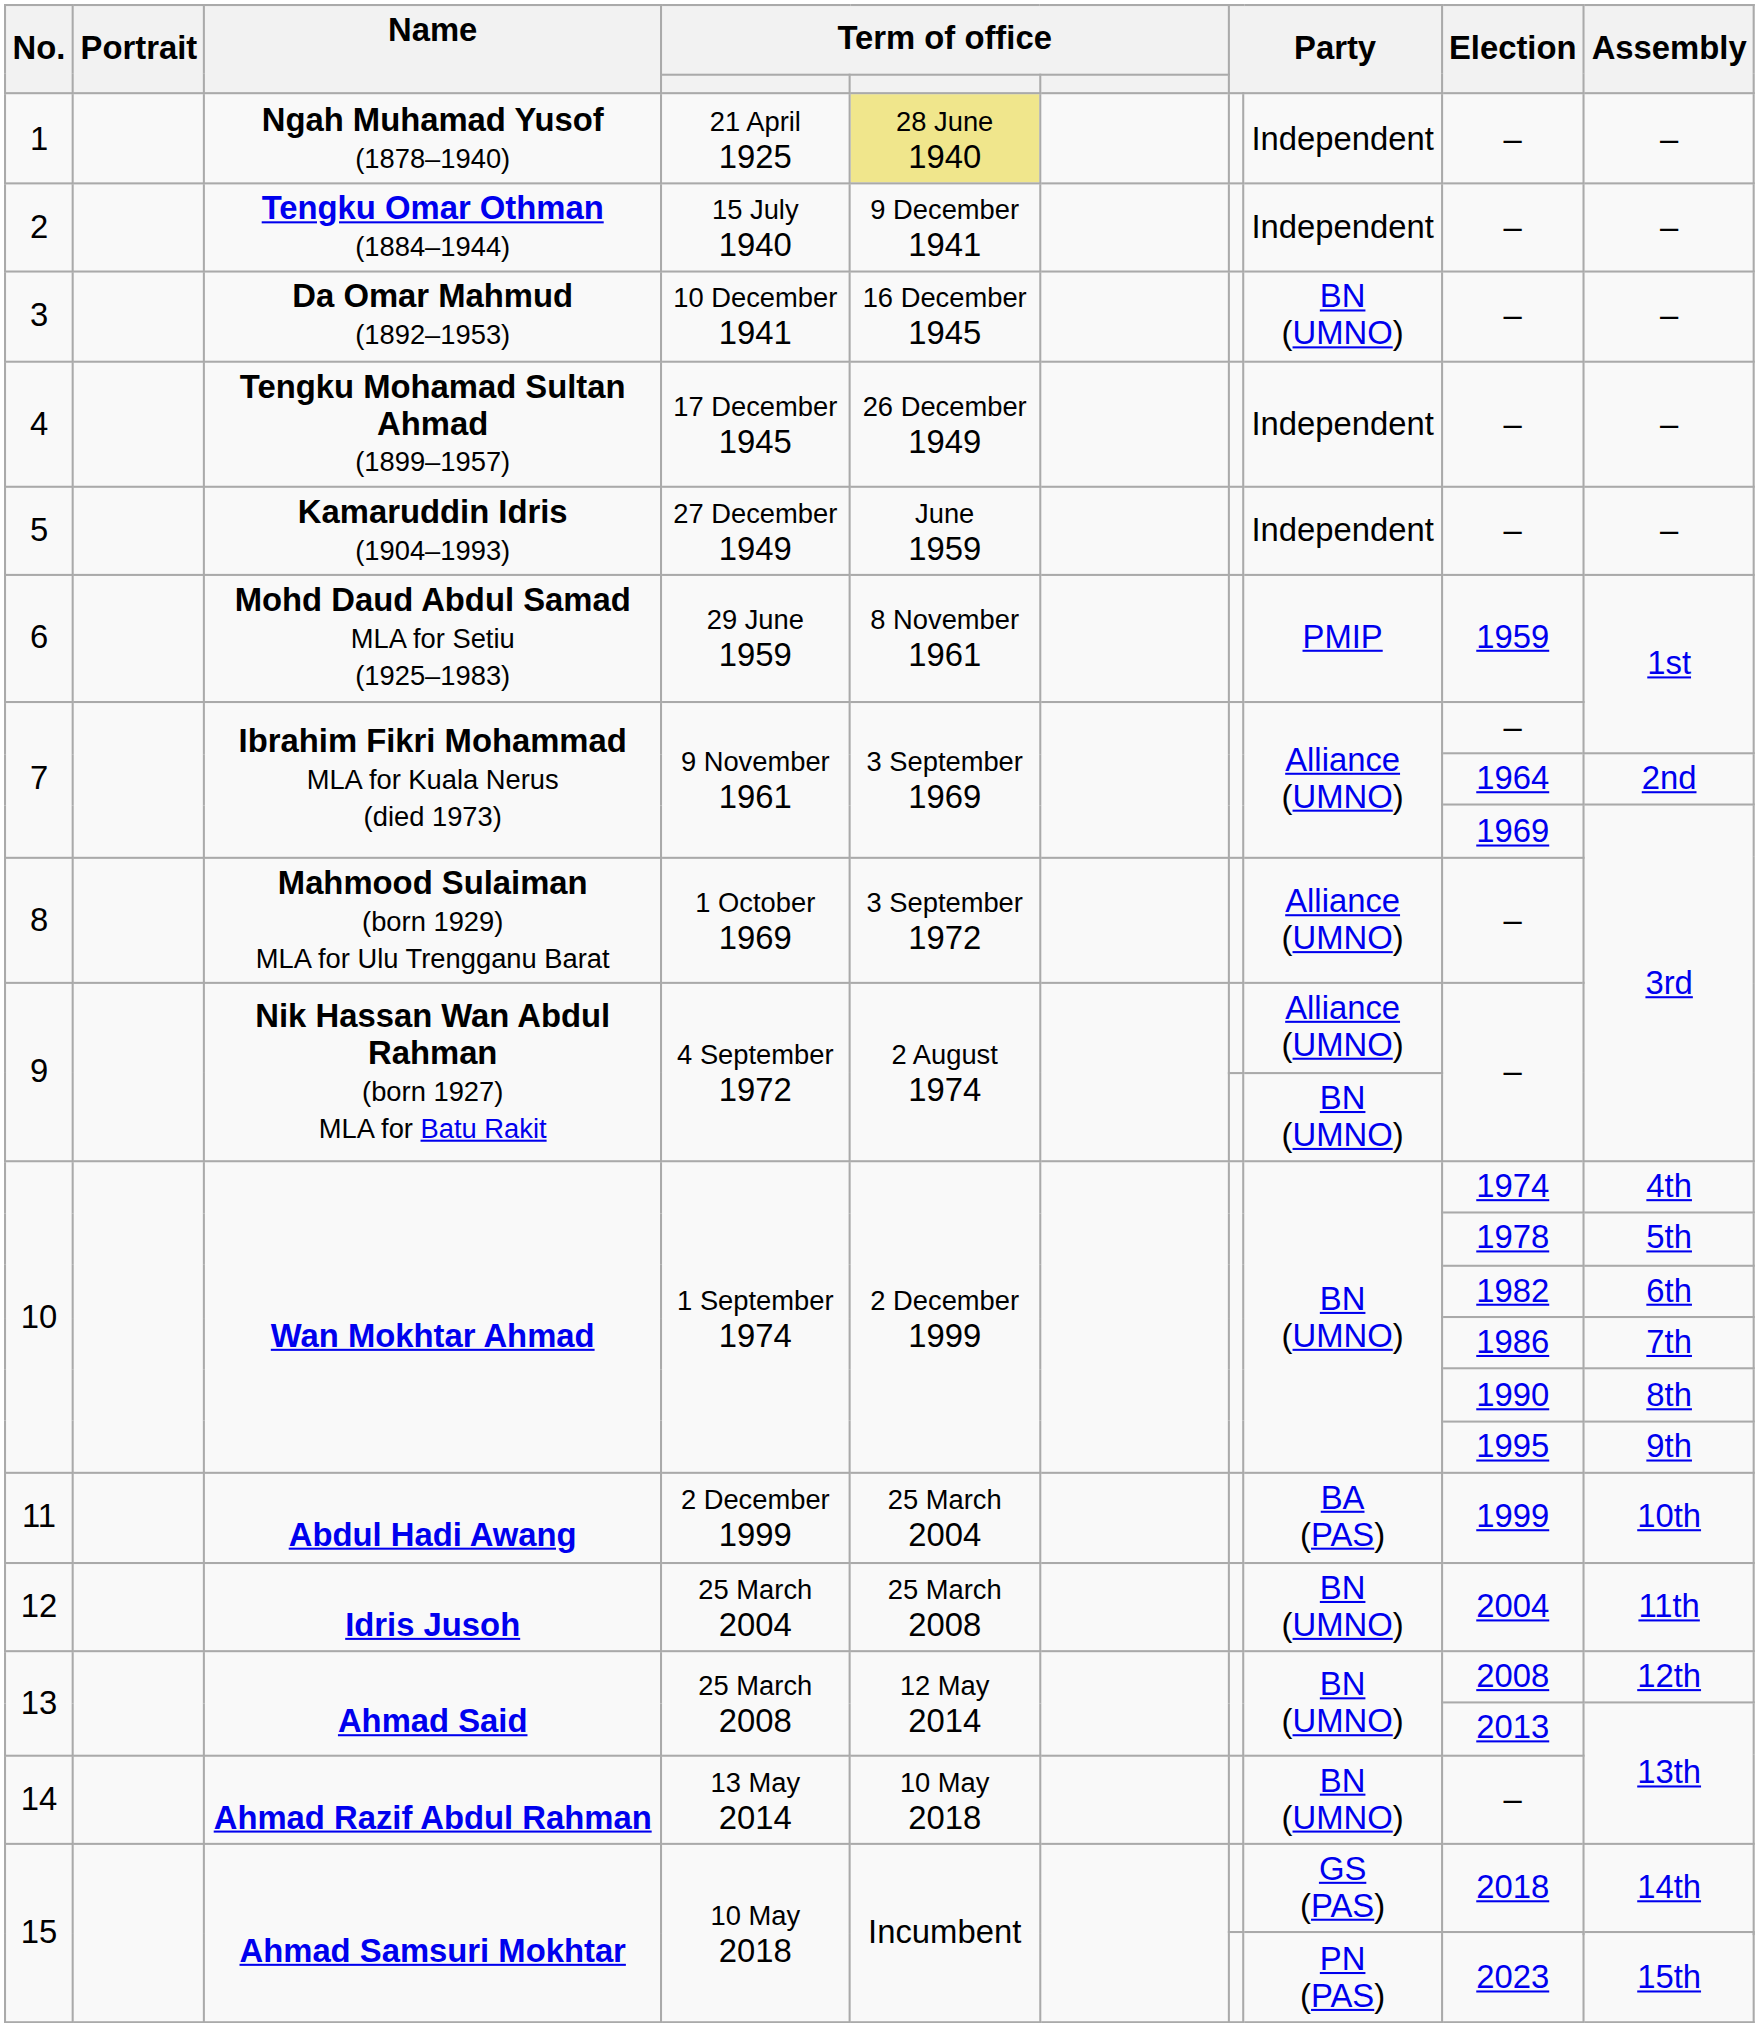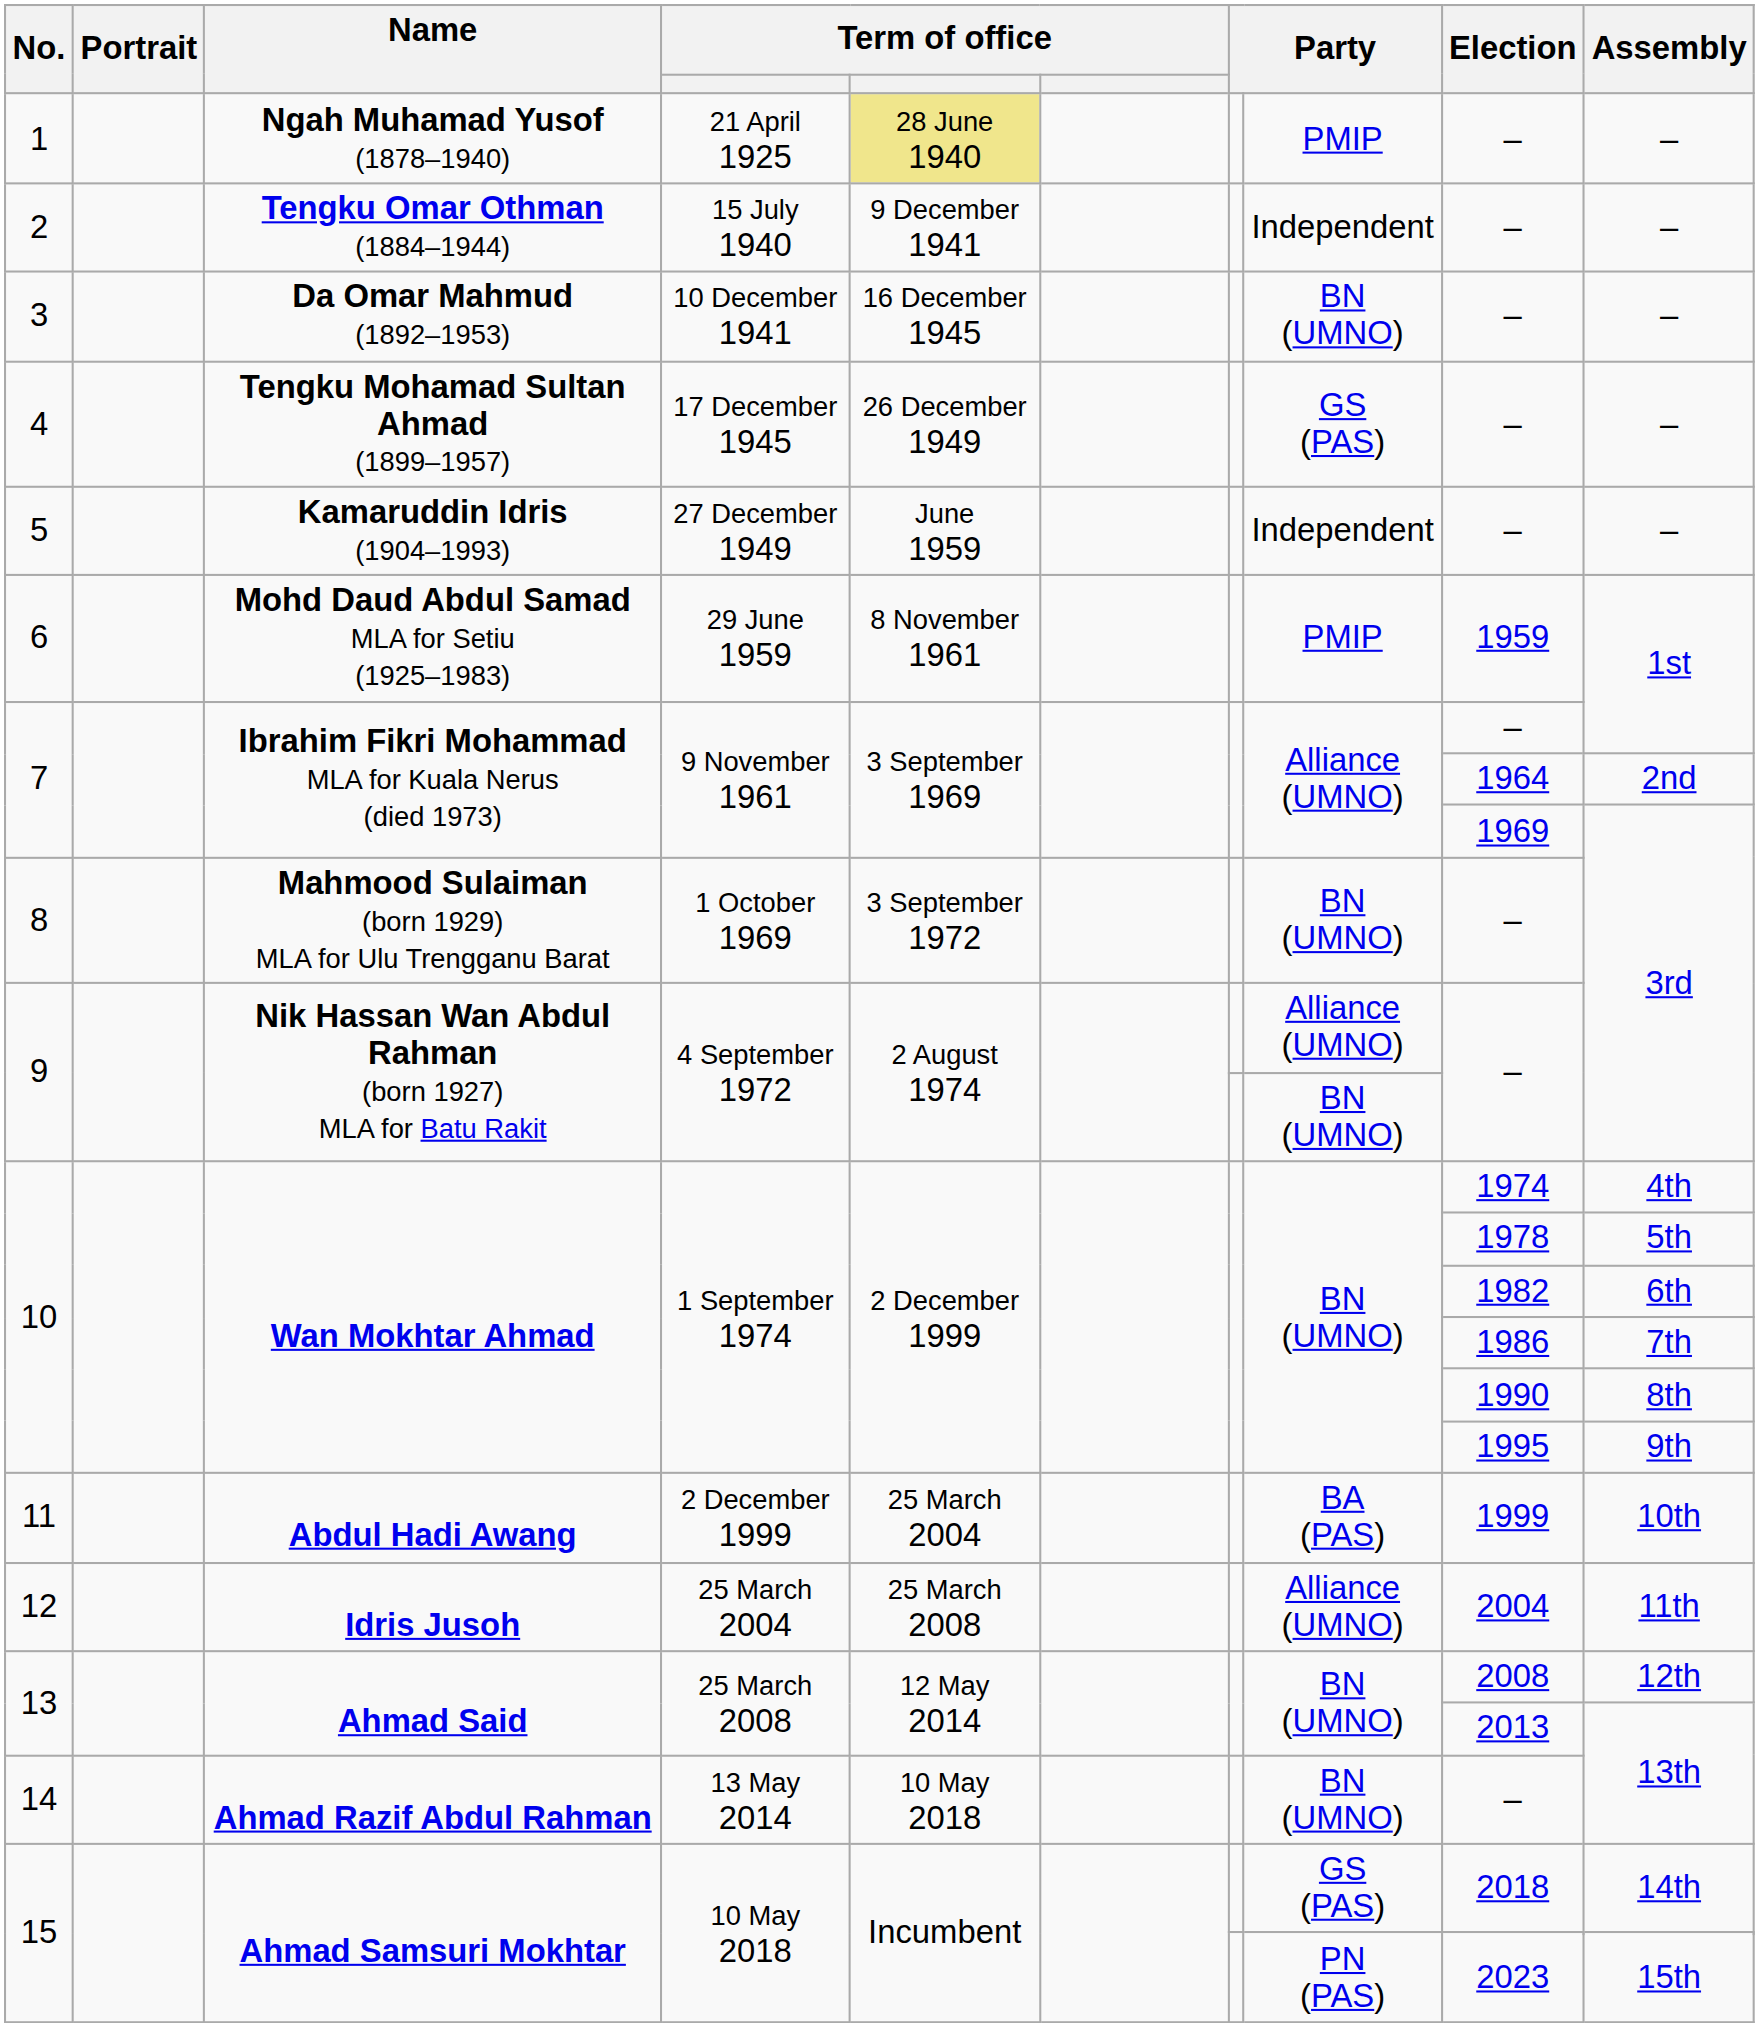(1343, 137) Independent -> (1343, 137) PMIP
(1343, 423) Independent -> (1343, 423) GS (PAS)
(1343, 919) Alliance (UMNO) -> (1343, 919) BN (UMNO)
(1343, 1605) BN (UMNO) -> (1343, 1605) Alliance (UMNO)
